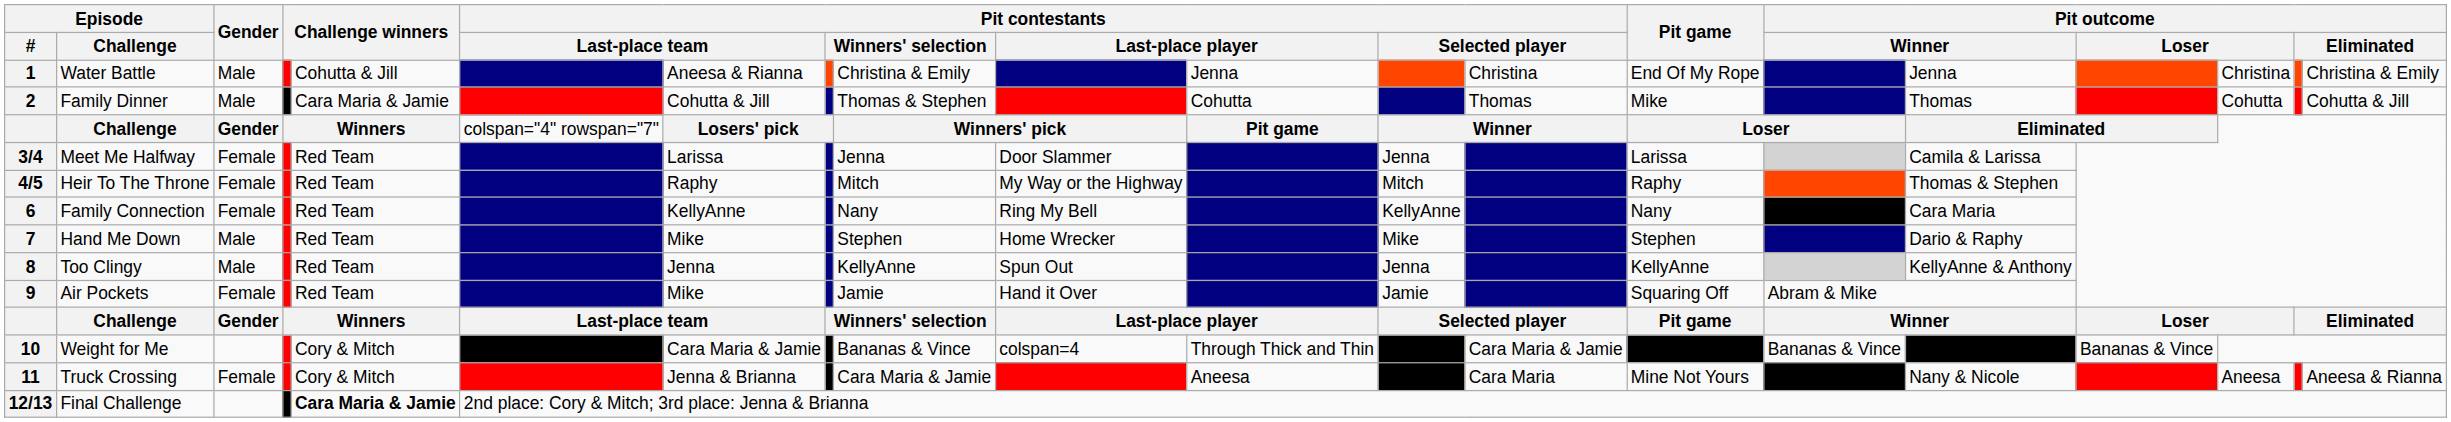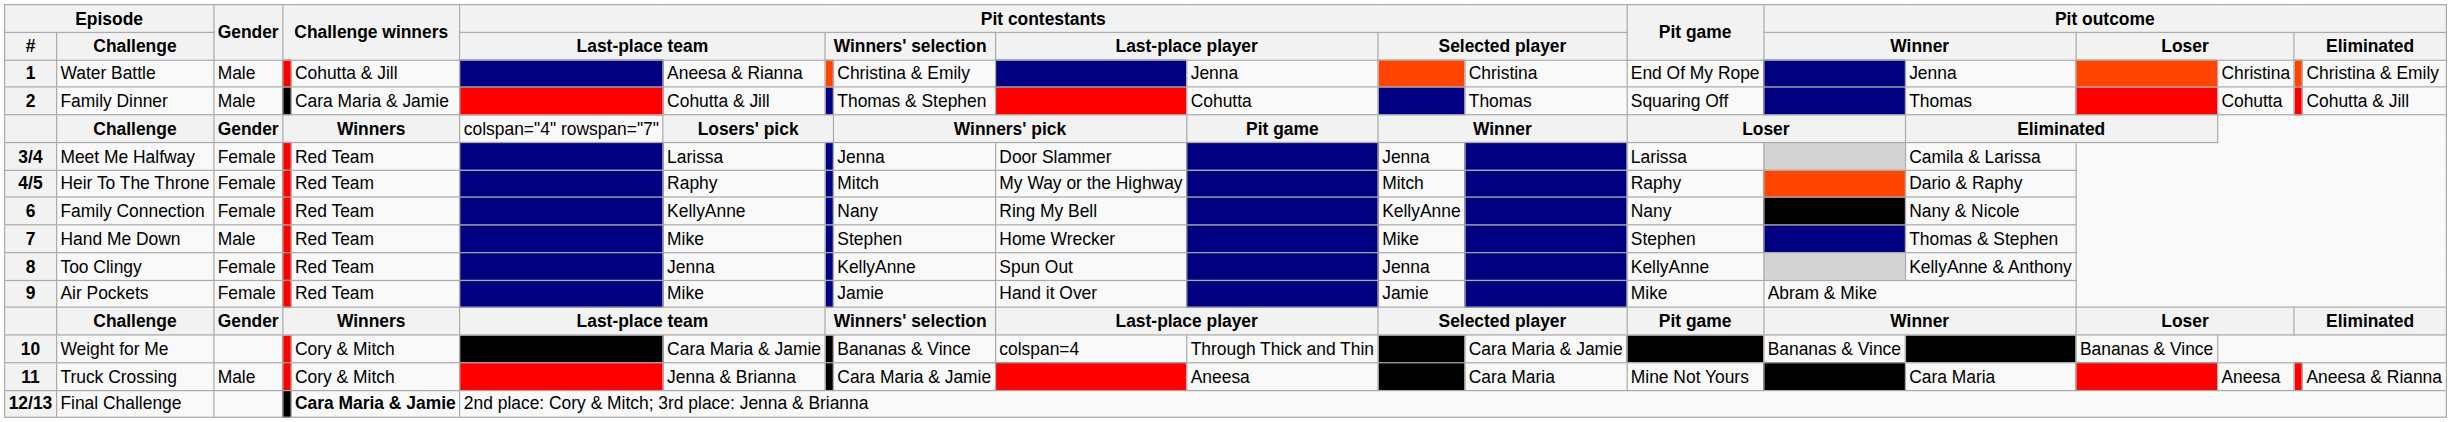(1649, 101) Mike -> (1680, 101) Squaring Off
(1984, 184) Thomas & Stephen -> (1966, 184) Dario & Raphy
(1952, 211) Cara Maria -> (1964, 211) Nany & Nicole
(1966, 239) Dario & Raphy -> (1984, 239) Thomas & Stephen
(237, 267) Male -> (247, 267) Female
(1680, 294) Squaring Off -> (1649, 294) Mike
(247, 377) Female -> (237, 377) Male
(1964, 377) Nany & Nicole -> (1952, 377) Cara Maria
